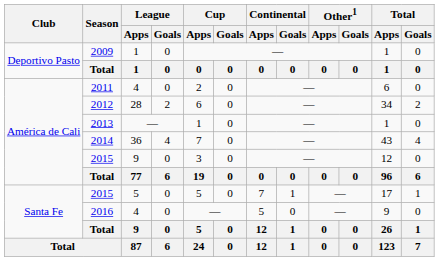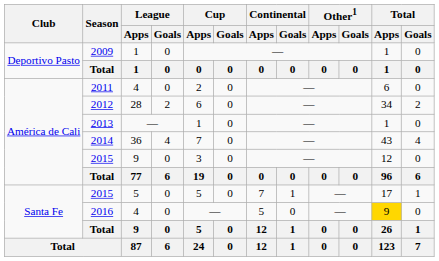(387, 211) no background -> (387, 211) gold background
